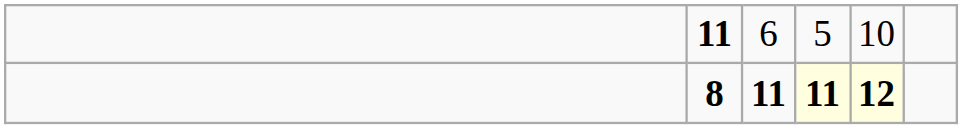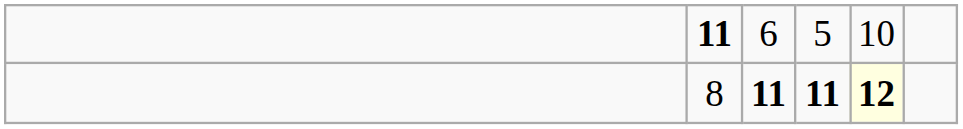(714, 92) bold -> (714, 92) normal
(822, 92) lightyellow background -> (822, 92) no background
